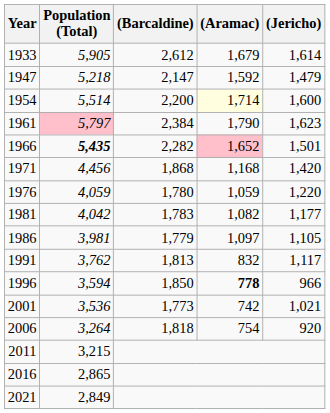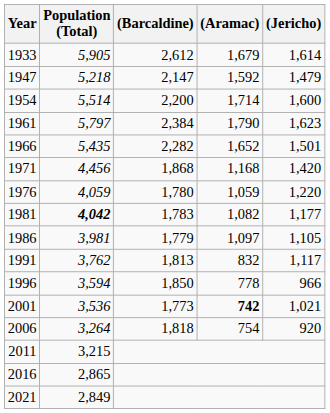(243, 100) lightyellow background -> (243, 100) no background
(94, 123) pink background -> (94, 123) no background
(94, 146) bold -> (94, 146) normal
(243, 146) pink background -> (243, 146) no background
(94, 214) normal -> (94, 214) bold
(249, 283) bold -> (249, 283) normal
(249, 306) normal -> (249, 306) bold
